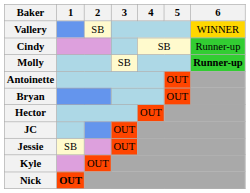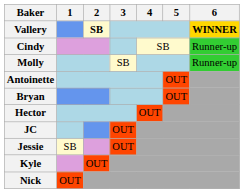(98, 29) normal -> (97, 29) bold
(218, 29) normal -> (214, 29) bold
(218, 63) bold -> (214, 63) normal
(71, 180) bold -> (70, 180) normal
